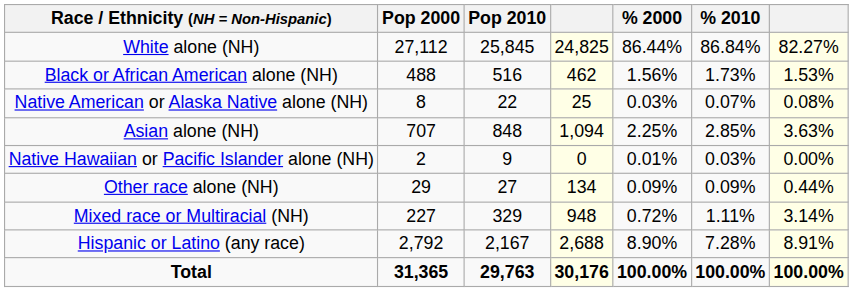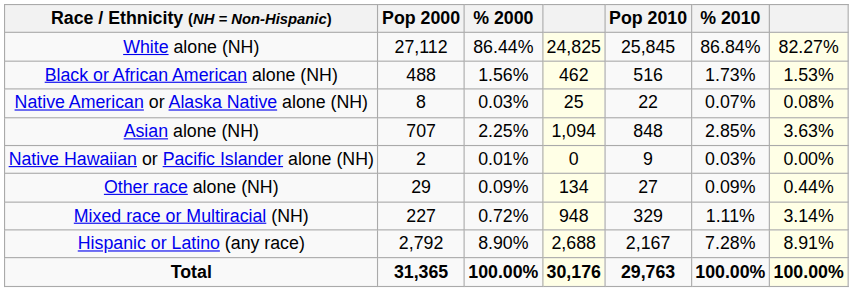columns swapped: (507, 18) <-> (652, 18)
